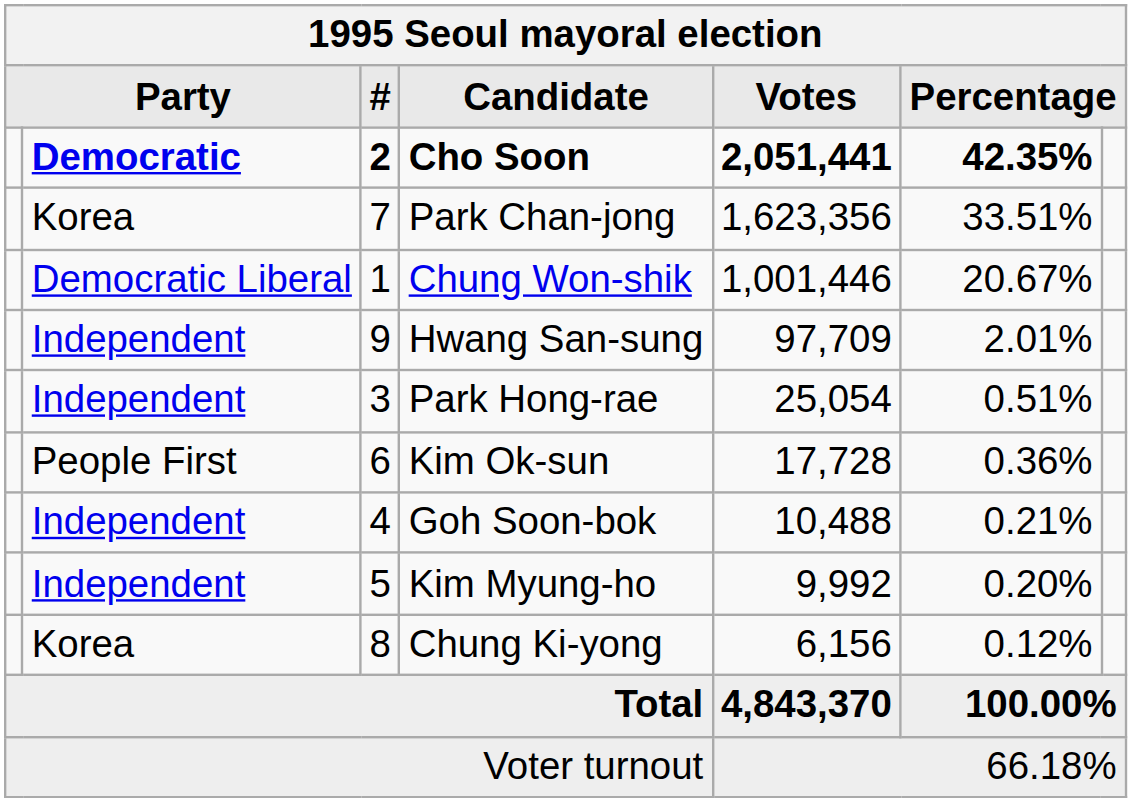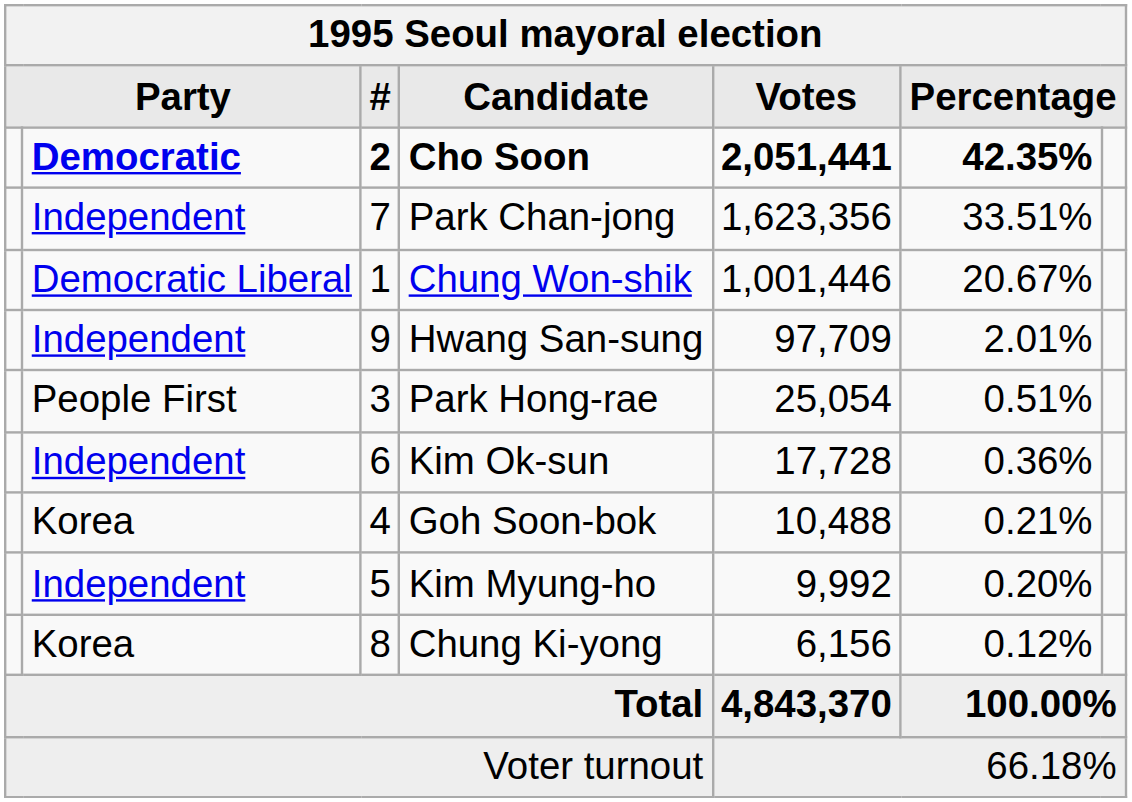(83, 217) Korea -> (139, 217) Independent
(139, 400) Independent -> (134, 400) People First
(134, 461) People First -> (139, 461) Independent
(139, 522) Independent -> (83, 522) Korea
